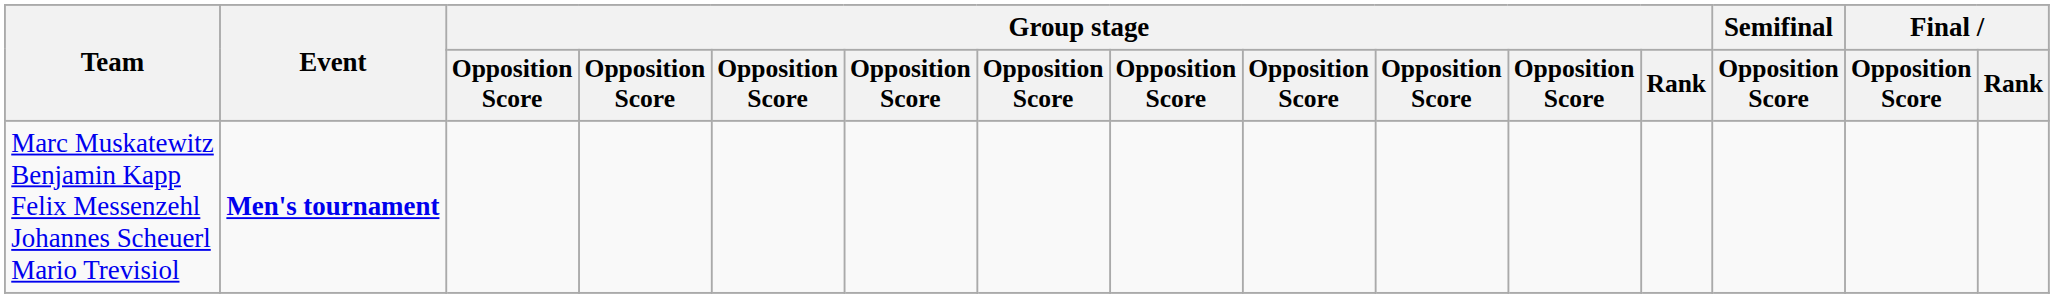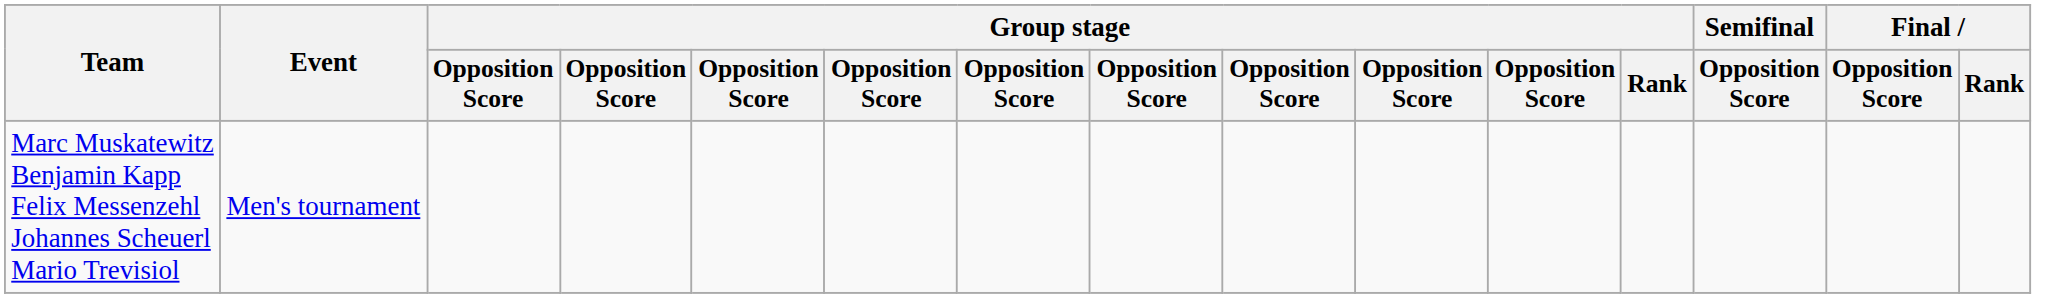(333, 207) bold -> (323, 207) normal
